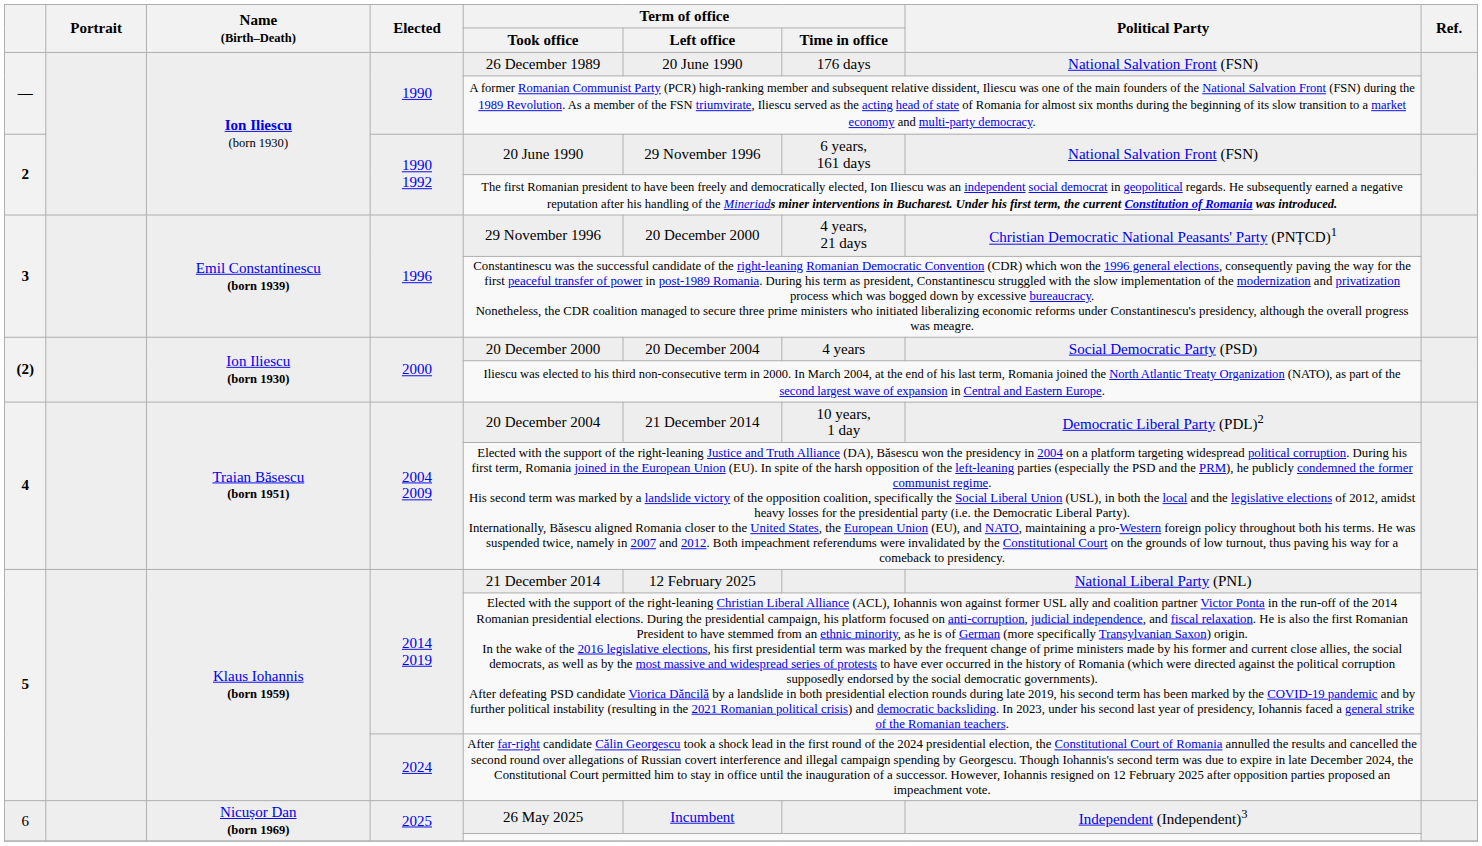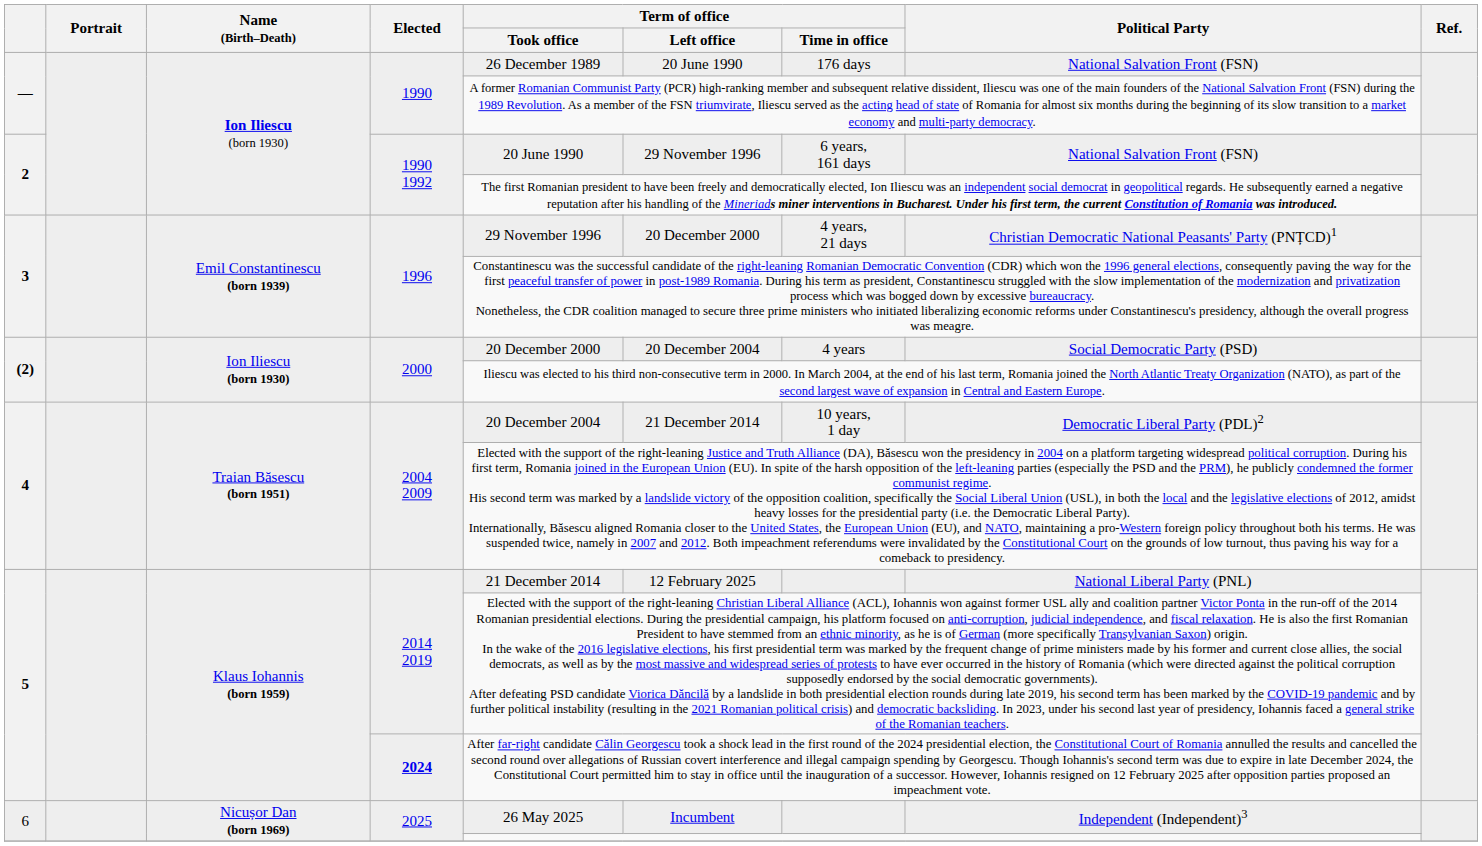(417, 767) normal -> (417, 767) bold
